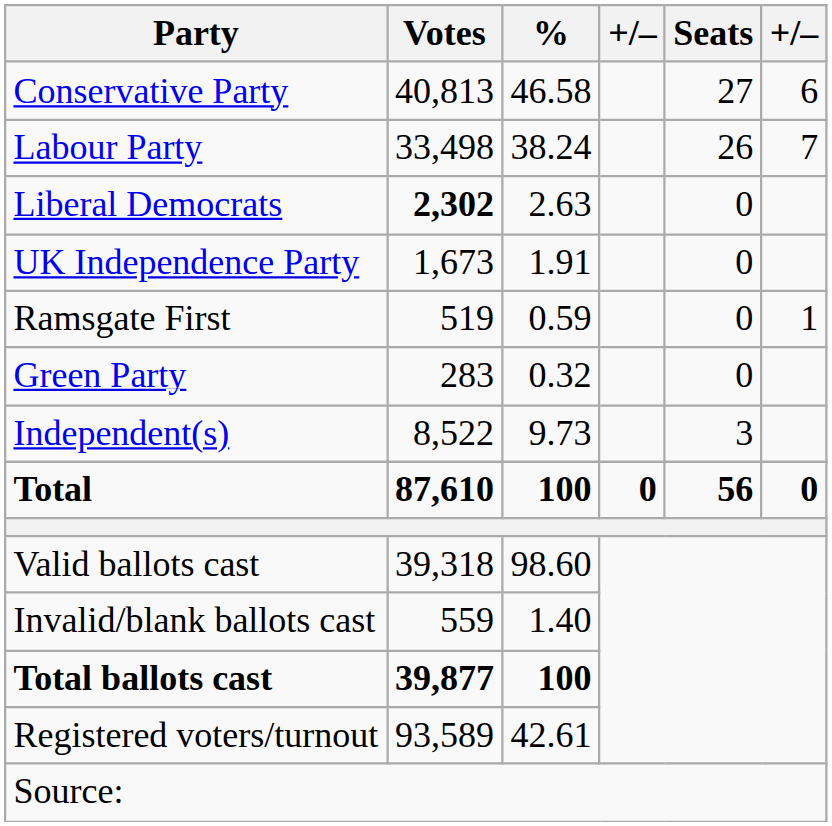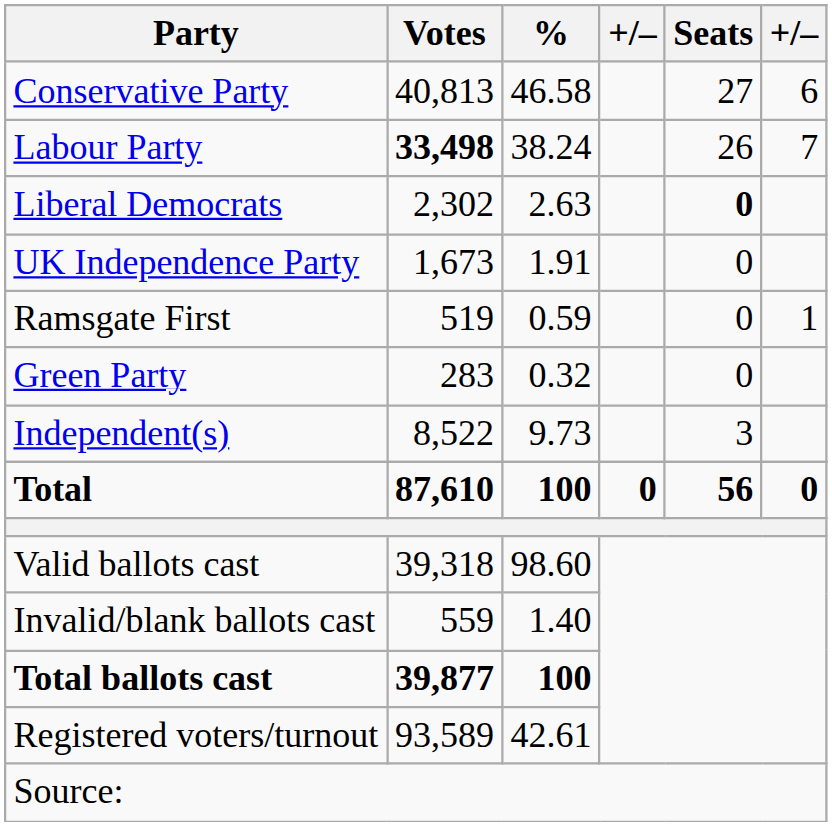(444, 147) normal -> (444, 147) bold
(453, 204) bold -> (453, 204) normal
(744, 204) normal -> (744, 204) bold
